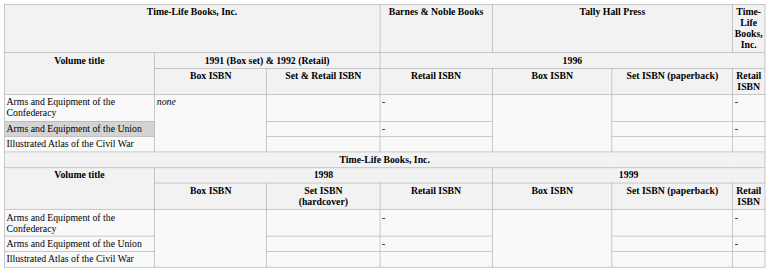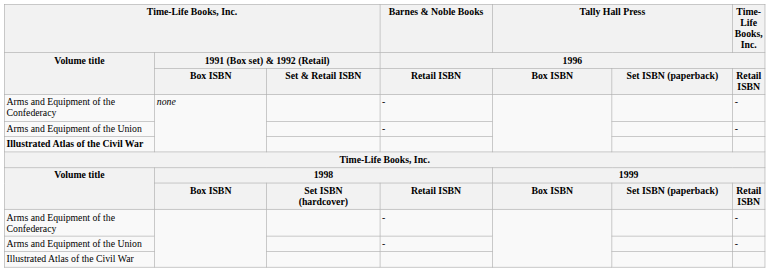(74, 129) lightgrey background -> (74, 129) no background
(70, 144) normal -> (75, 144) bold
